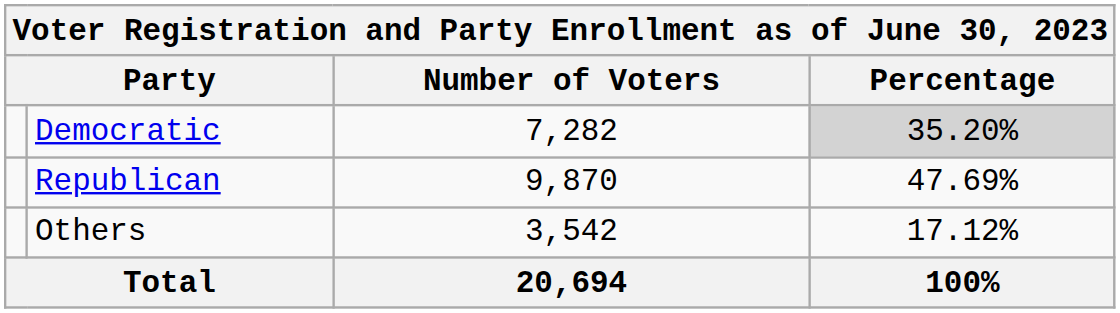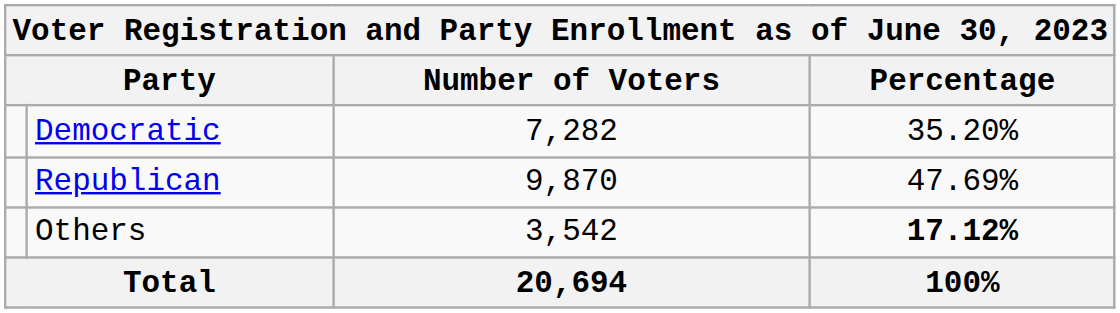(962, 131) lightgrey background -> (962, 131) no background
(962, 232) normal -> (962, 232) bold
